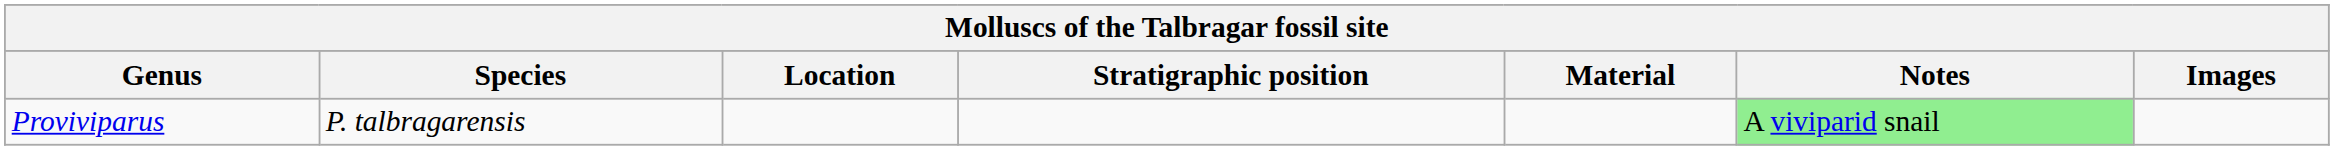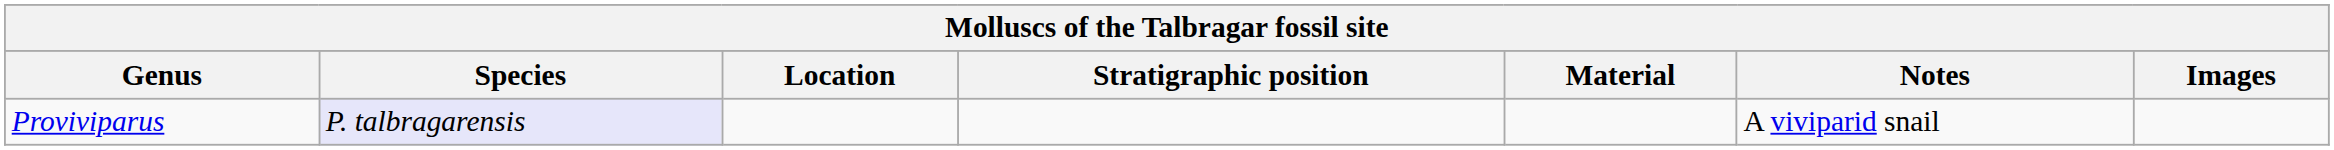(426, 121) no background -> (426, 121) lavender background
(1842, 121) lightgreen background -> (1842, 121) no background
